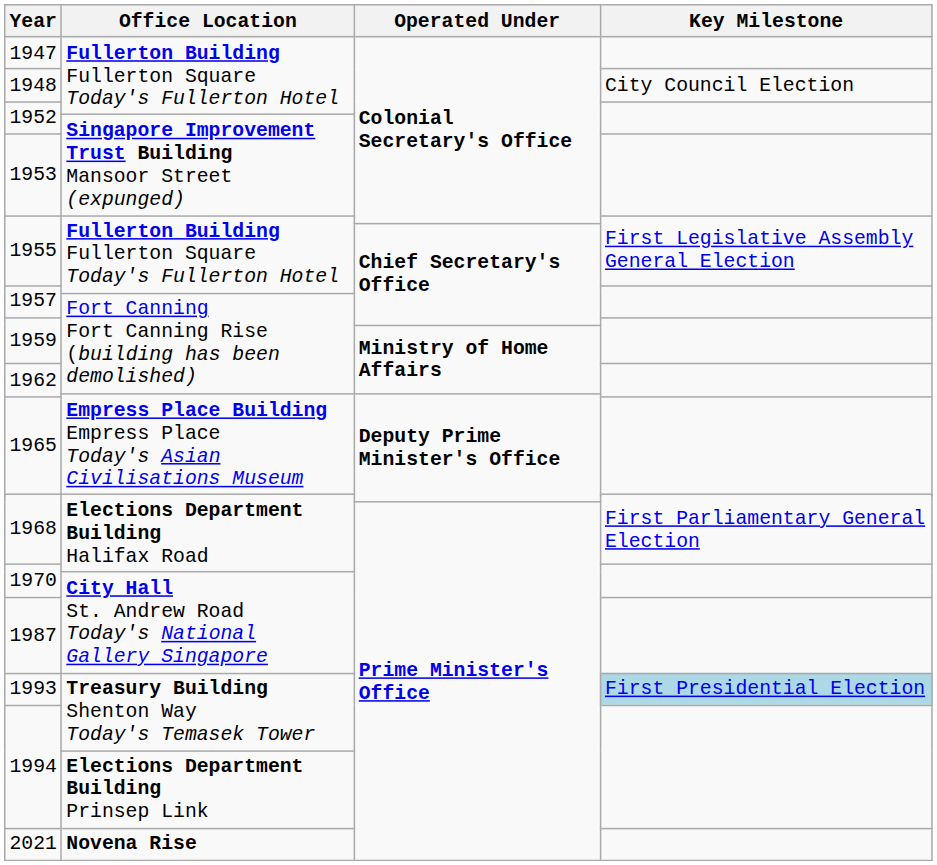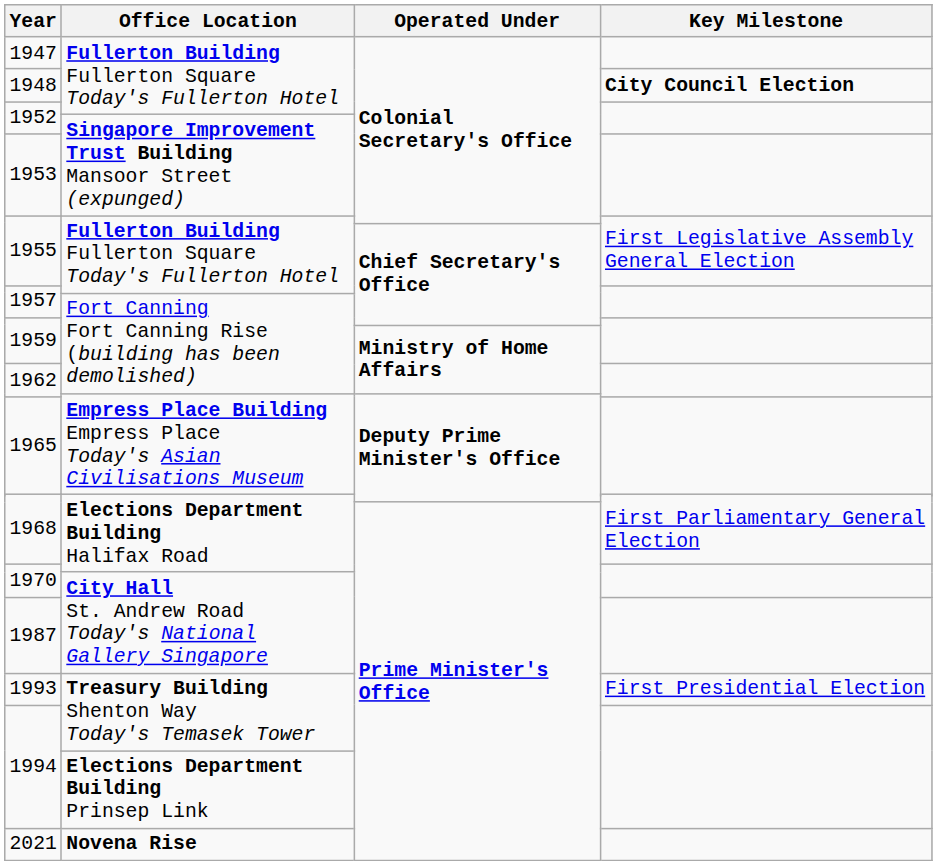(730, 85) normal -> (730, 85) bold
(765, 689) lightblue background -> (765, 689) no background
